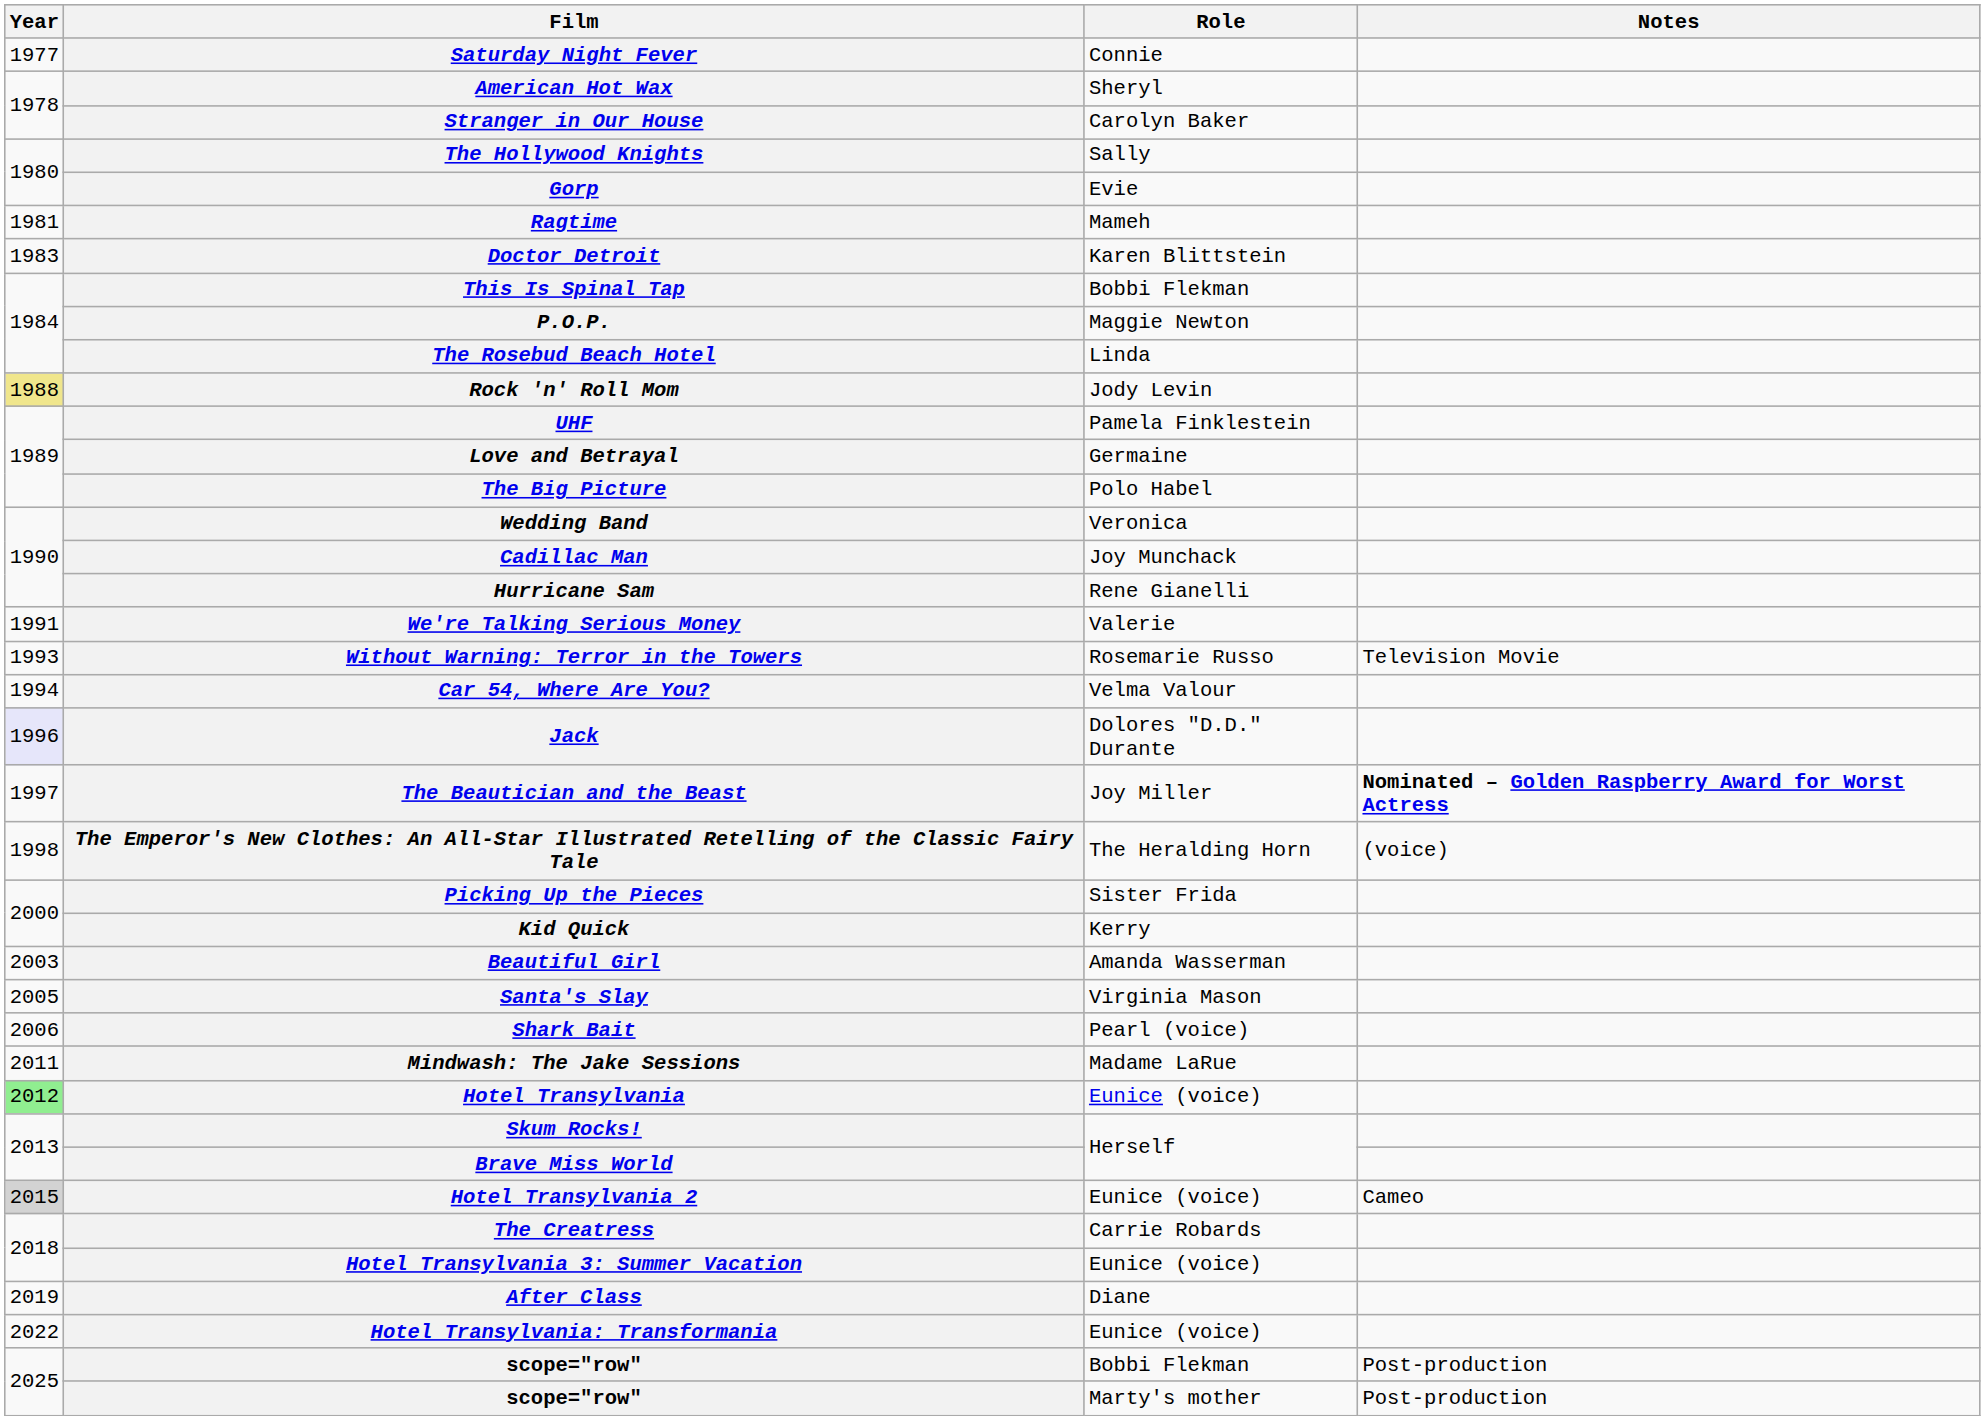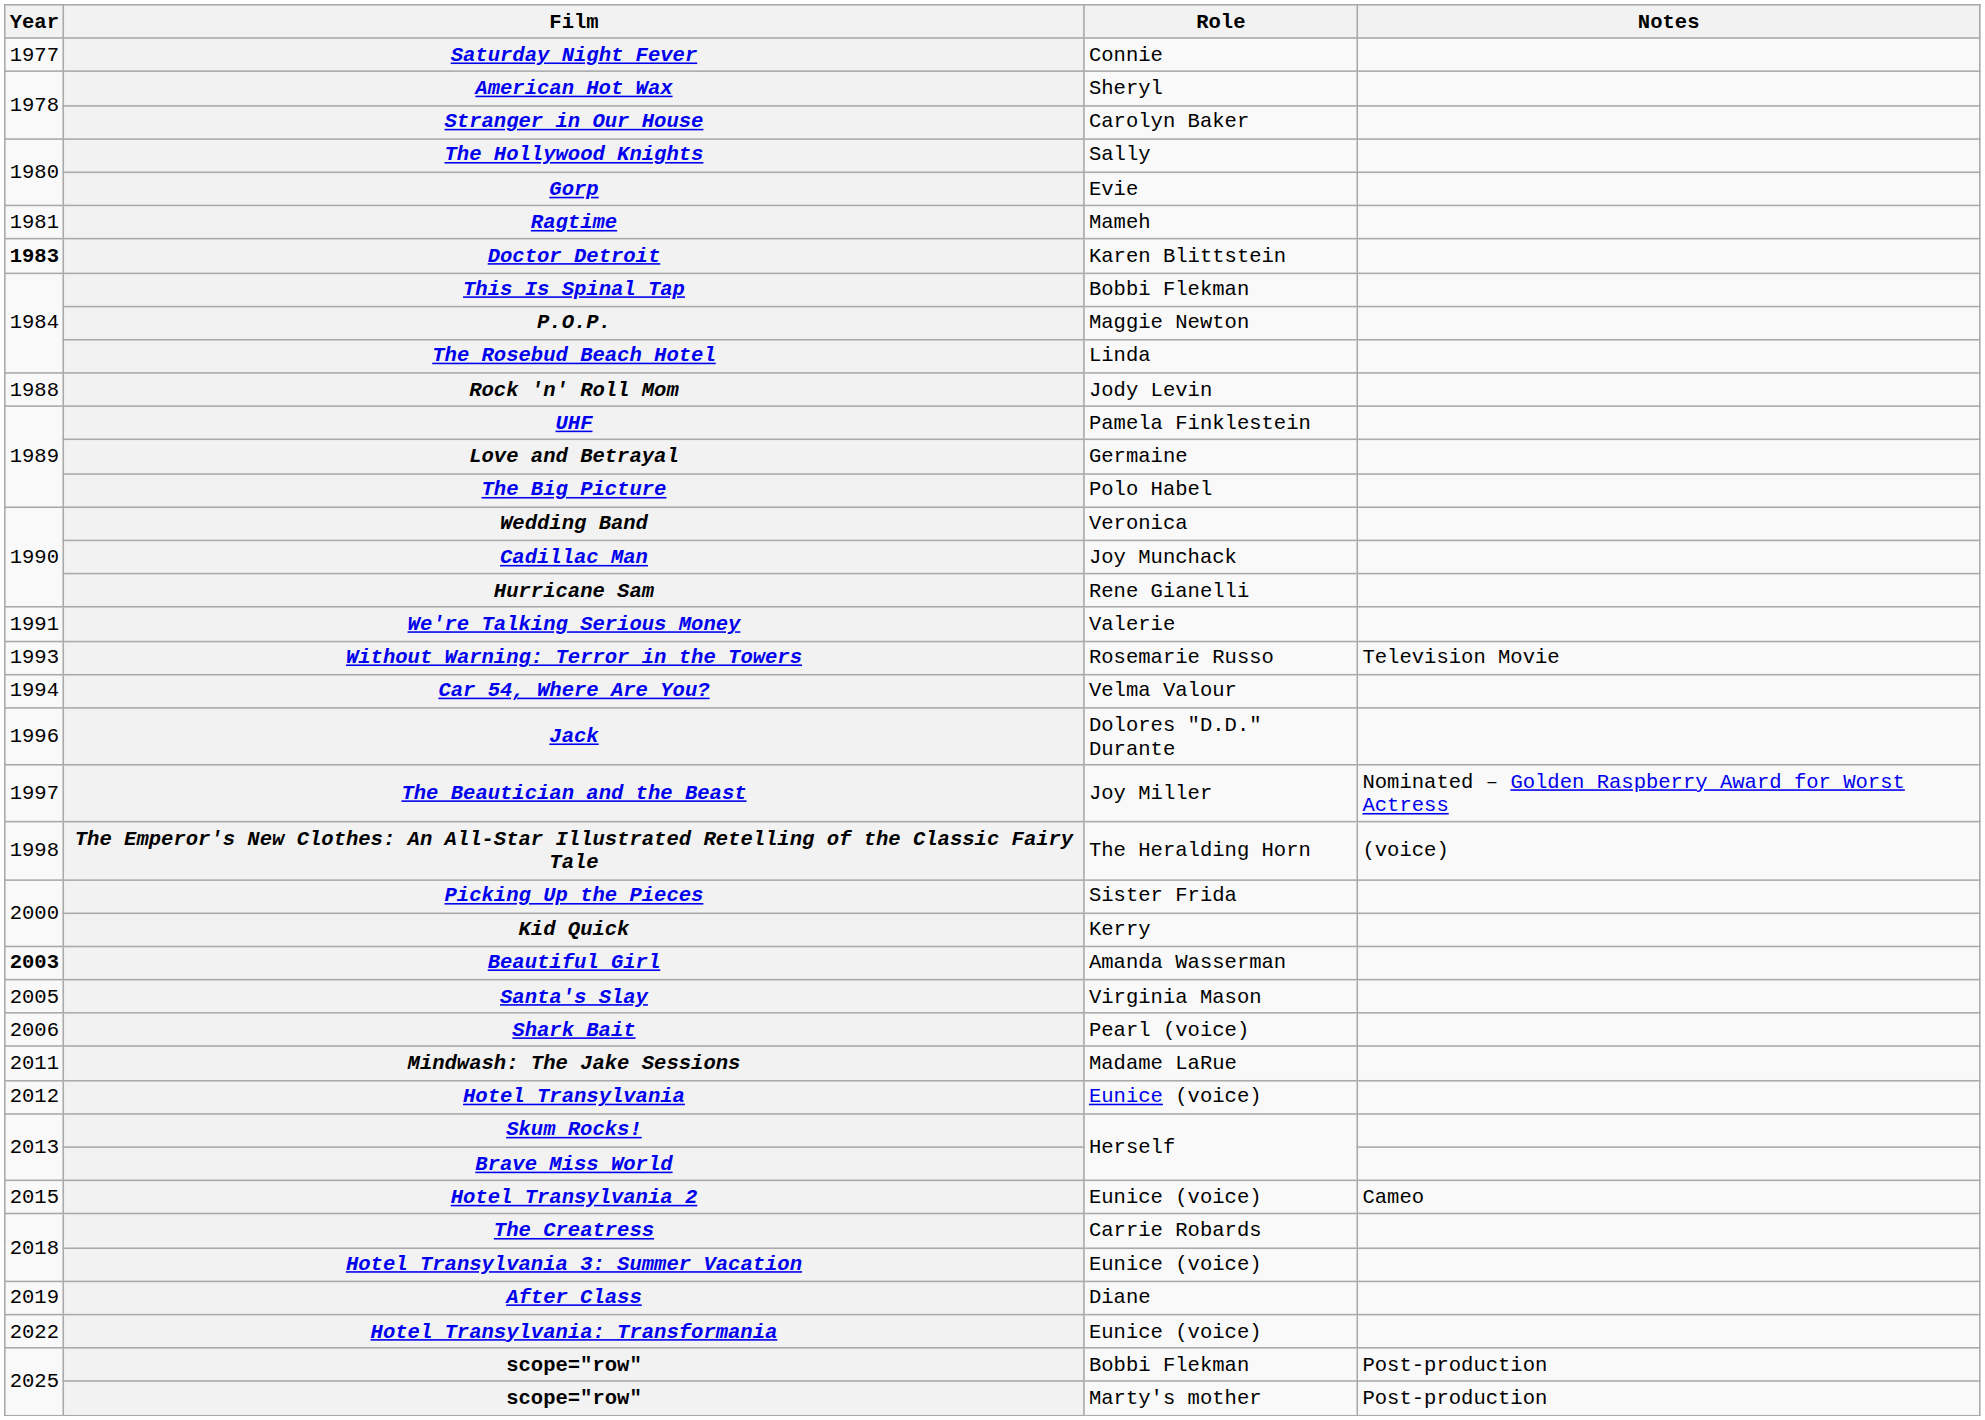(34, 256) normal -> (34, 256) bold
(34, 390) khaki background -> (34, 390) no background
(34, 736) lavender background -> (34, 736) no background
(1634, 794) bold -> (1634, 794) normal
(34, 963) normal -> (34, 963) bold
(34, 1097) lightgreen background -> (34, 1097) no background
(34, 1197) lightgrey background -> (34, 1197) no background
